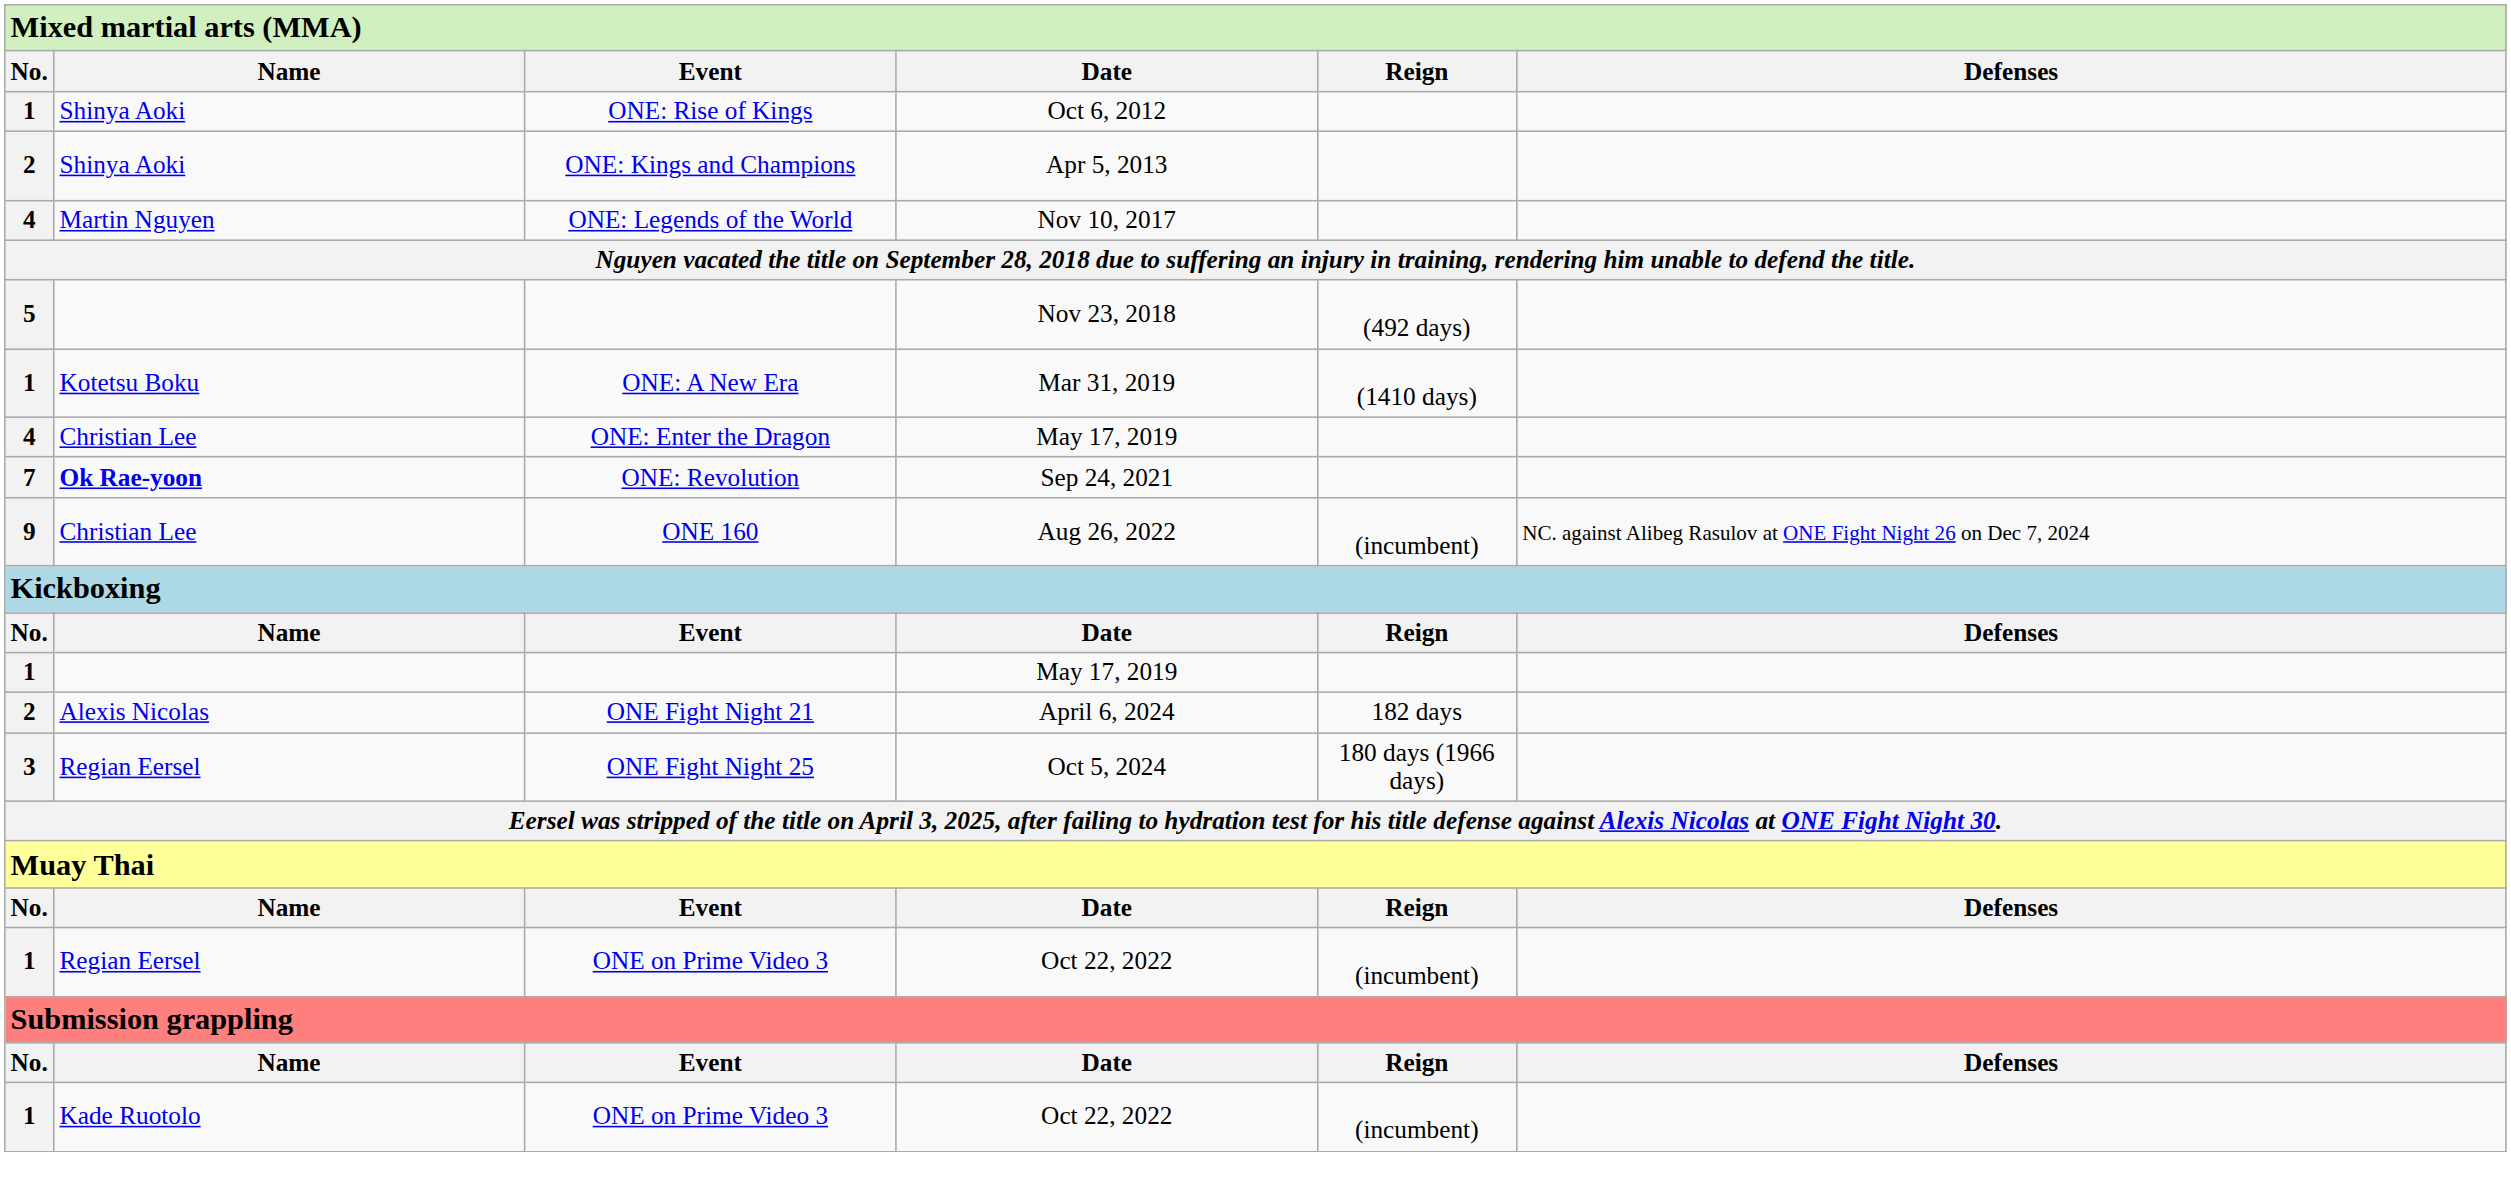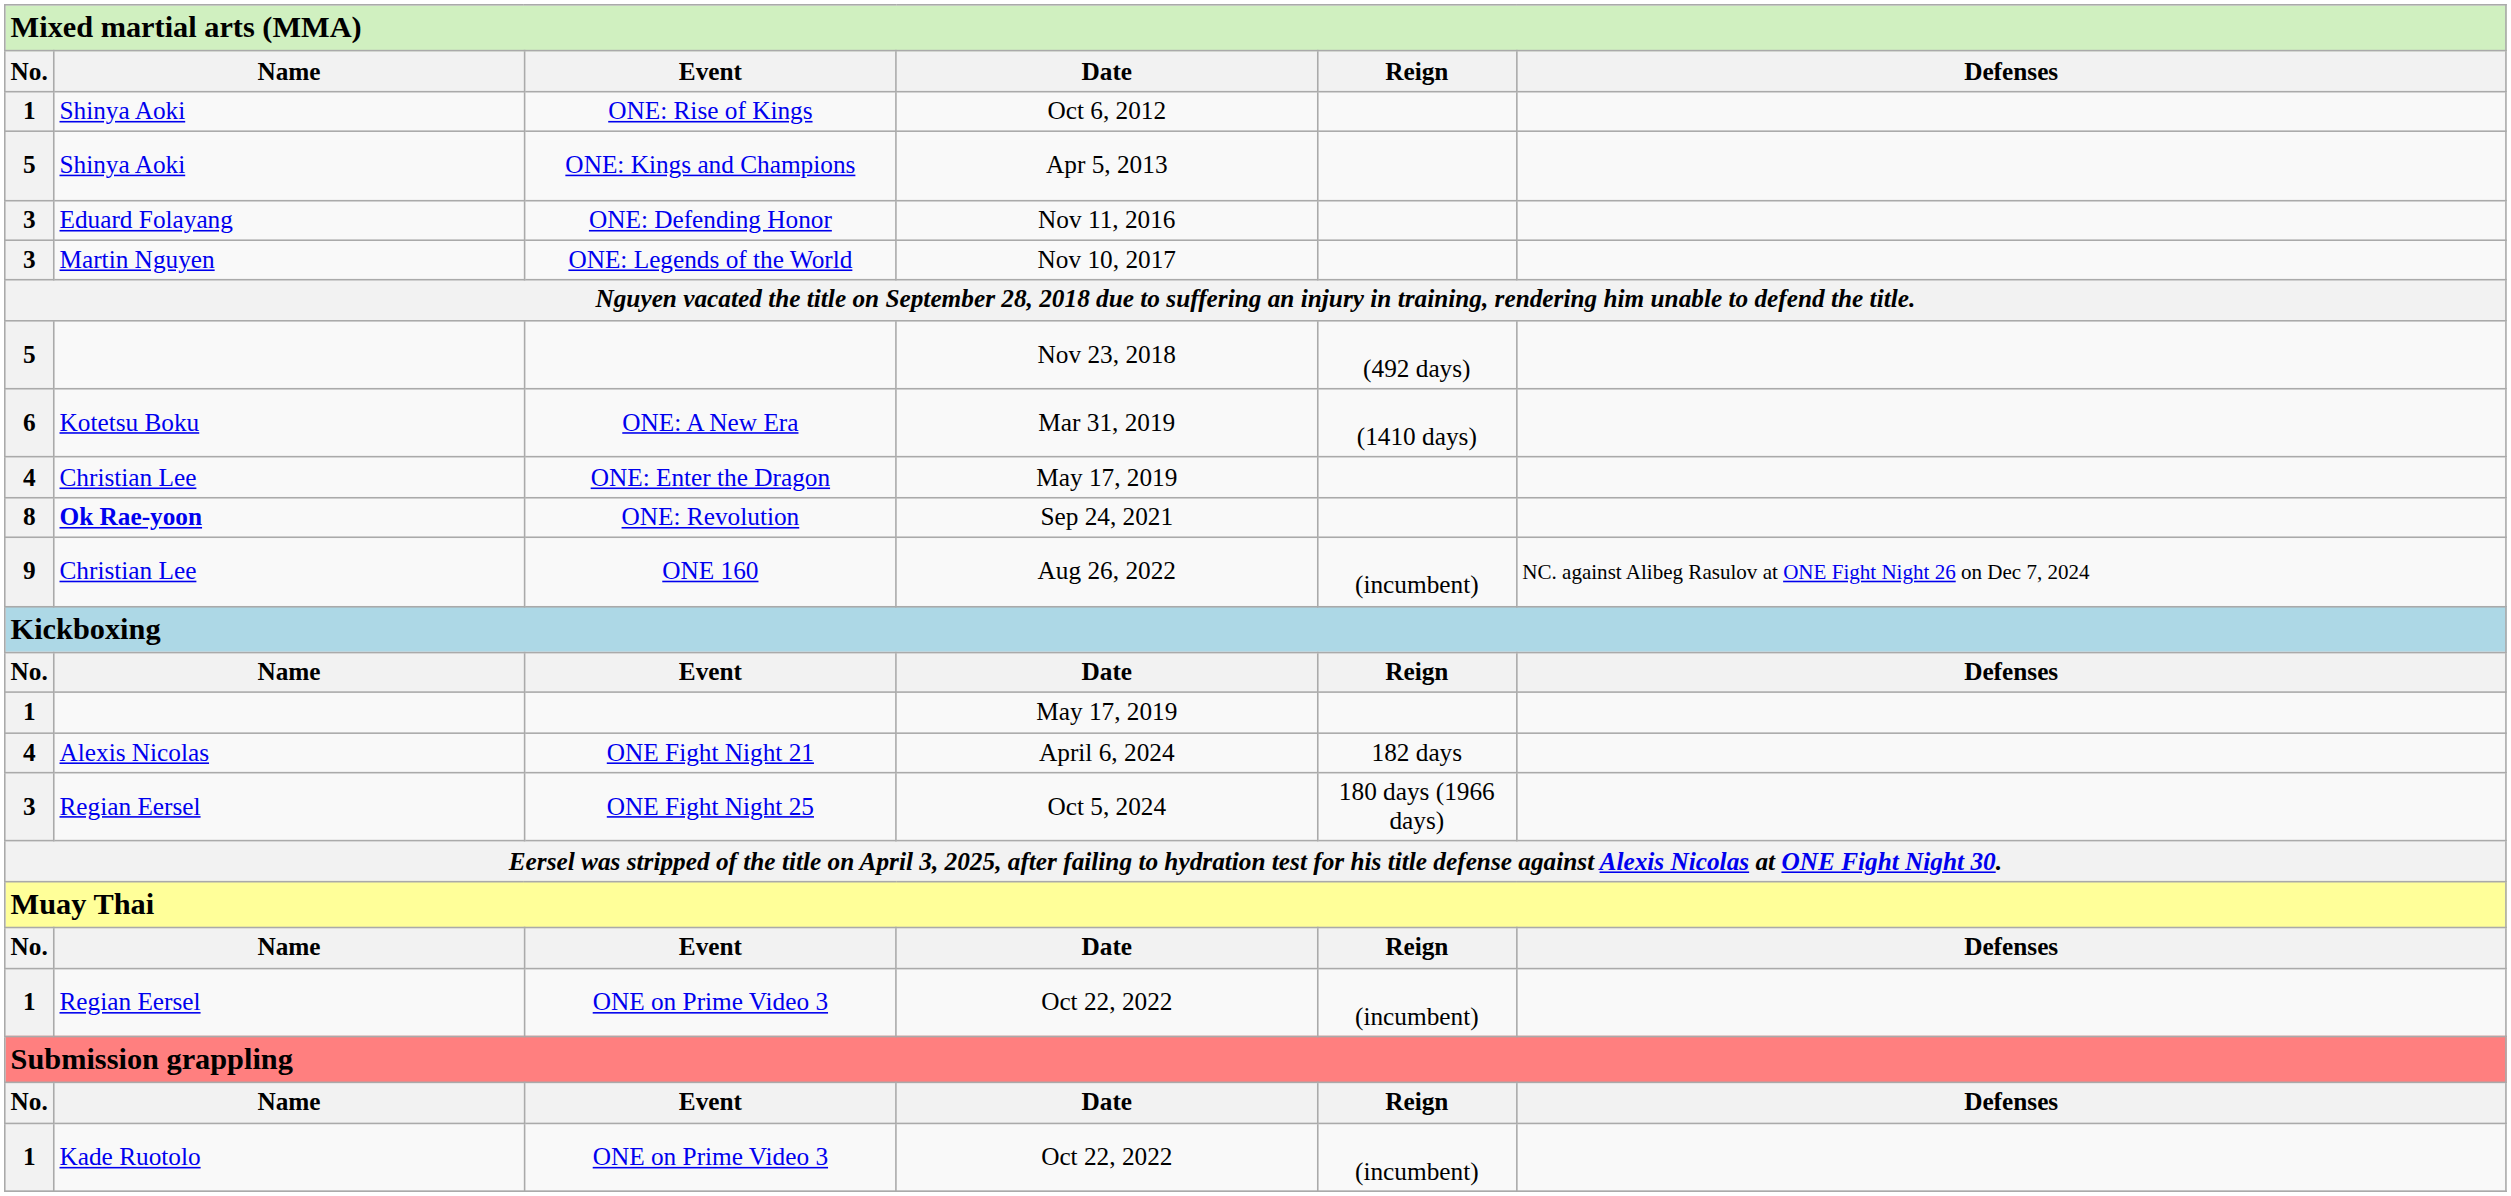(29, 165) 2 -> (29, 165) 5
+ row: (710, 219)
(29, 219) 4 -> (29, 259) 3
(29, 382) 1 -> (29, 422) 6
(29, 477) 7 -> (29, 517) 8
(29, 712) 2 -> (29, 752) 4
